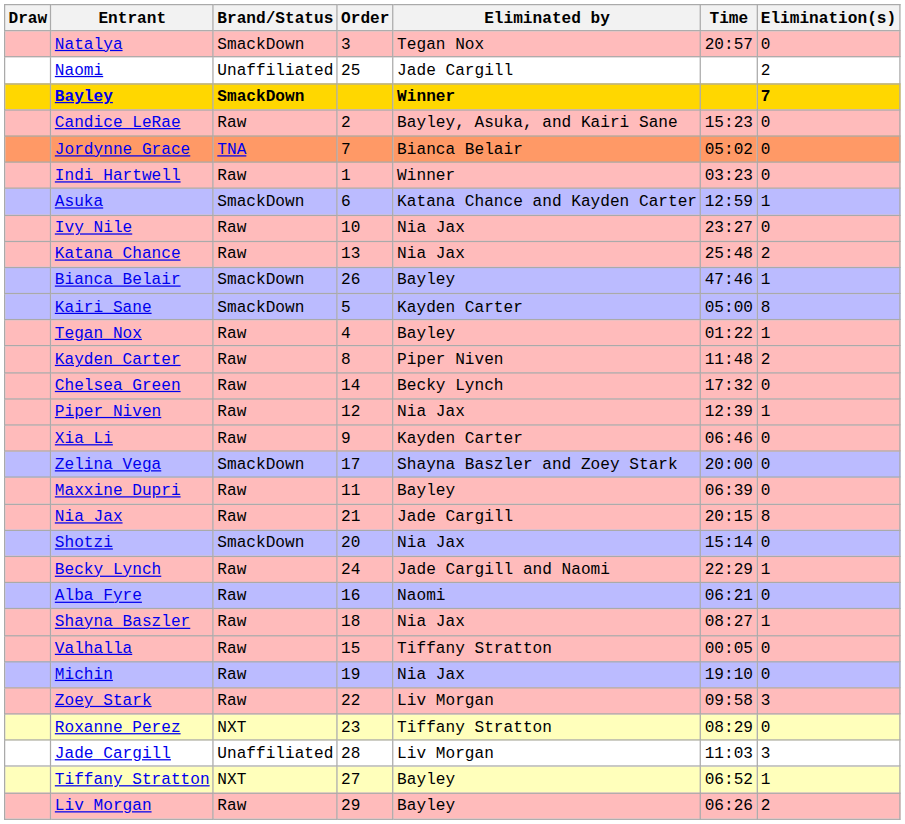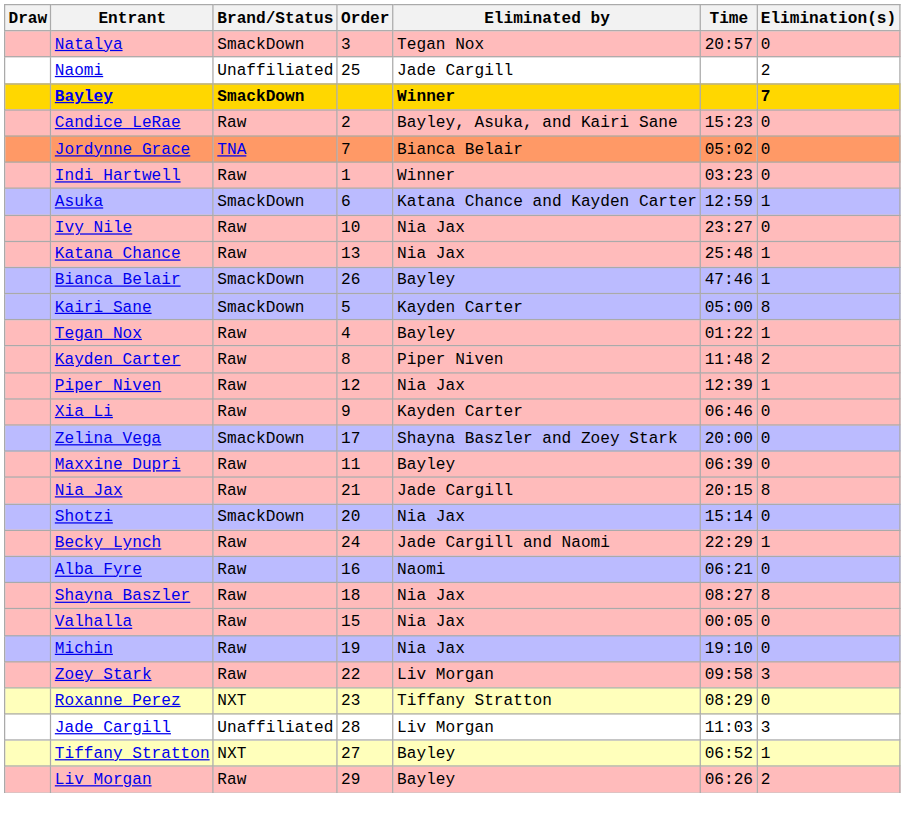(766, 254) 2 -> (766, 254) 1
- row: (118, 386)
(766, 622) 1 -> (766, 596) 8
(475, 648) Tiffany Stratton -> (431, 622) Nia Jax
